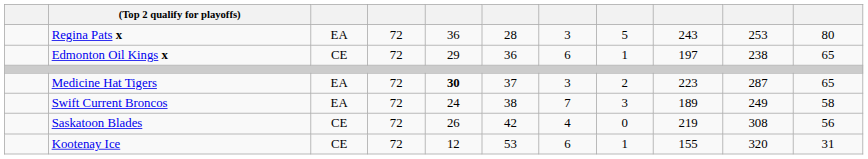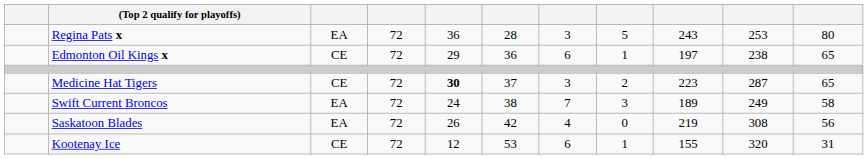(339, 83) EA -> (339, 83) CE
(339, 123) CE -> (339, 123) EA
